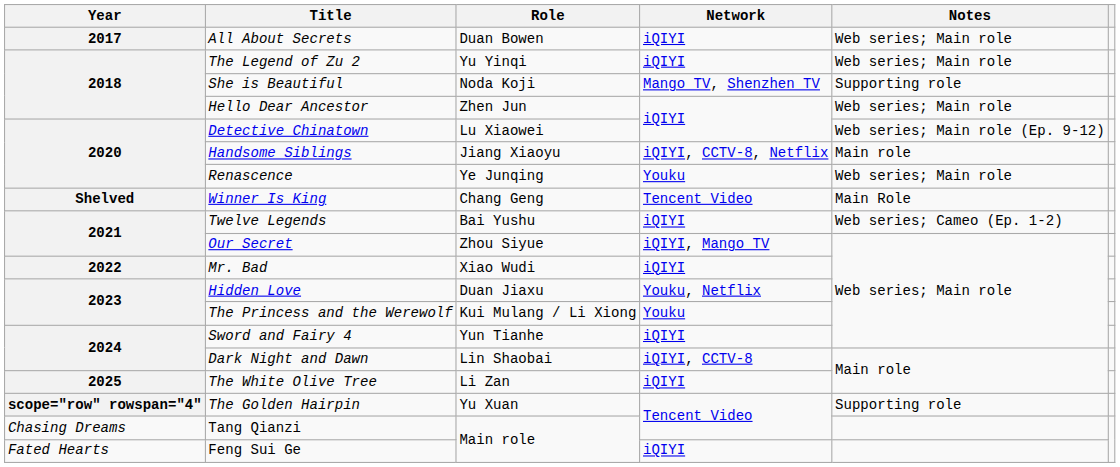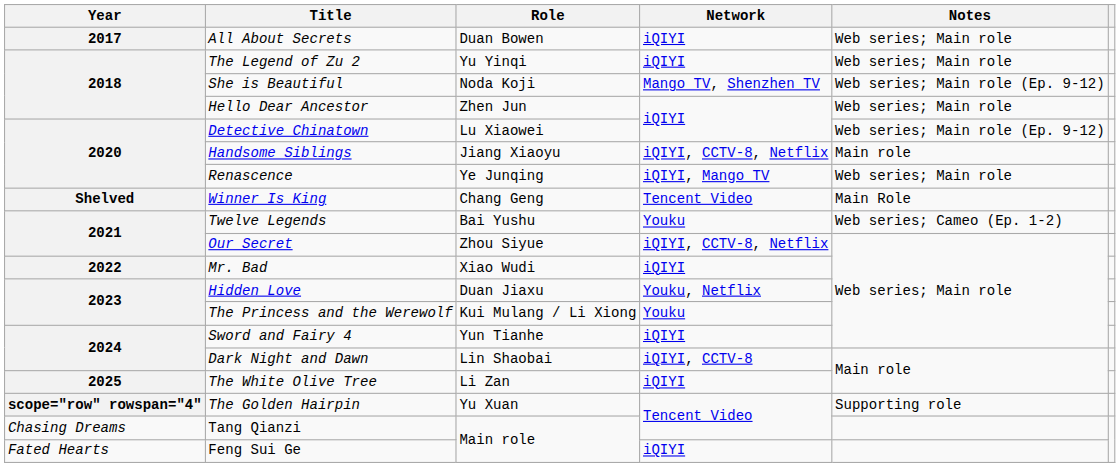(898, 85) Supporting role -> (970, 85) Web series; Main role (Ep. 9-12)
(664, 176) Youku -> (706, 176) iQIYI, Mango TV
(664, 222) iQIYI -> (664, 222) Youku
(706, 245) iQIYI, Mango TV -> (736, 245) iQIYI, CCTV-8, Netflix
